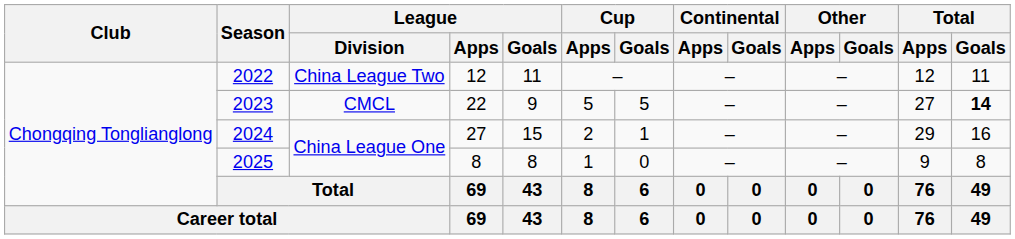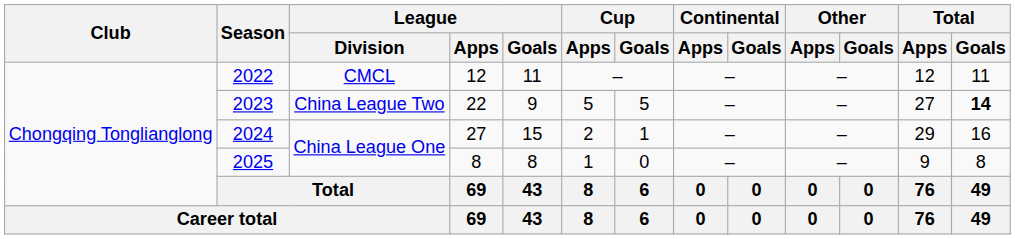(369, 76) China League Two -> (369, 76) CMCL
(369, 104) CMCL -> (369, 104) China League Two
